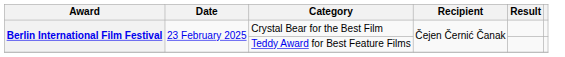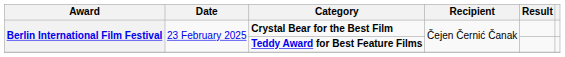(317, 28) normal -> (322, 28) bold
(331, 44) normal -> (337, 44) bold
